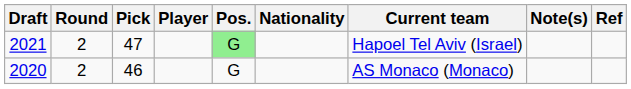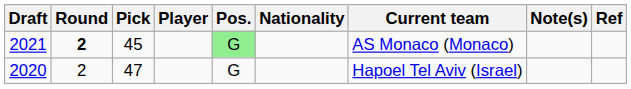(82, 45) normal -> (82, 45) bold
(133, 45) 47 -> (133, 45) 45
(437, 45) Hapoel Tel Aviv (Israel) -> (433, 45) AS Monaco (Monaco)
(133, 71) 46 -> (133, 71) 47
(433, 71) AS Monaco (Monaco) -> (437, 71) Hapoel Tel Aviv (Israel)
